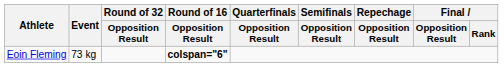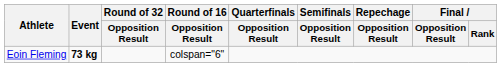(84, 55) normal -> (84, 55) bold
(198, 55) bold -> (197, 55) normal
